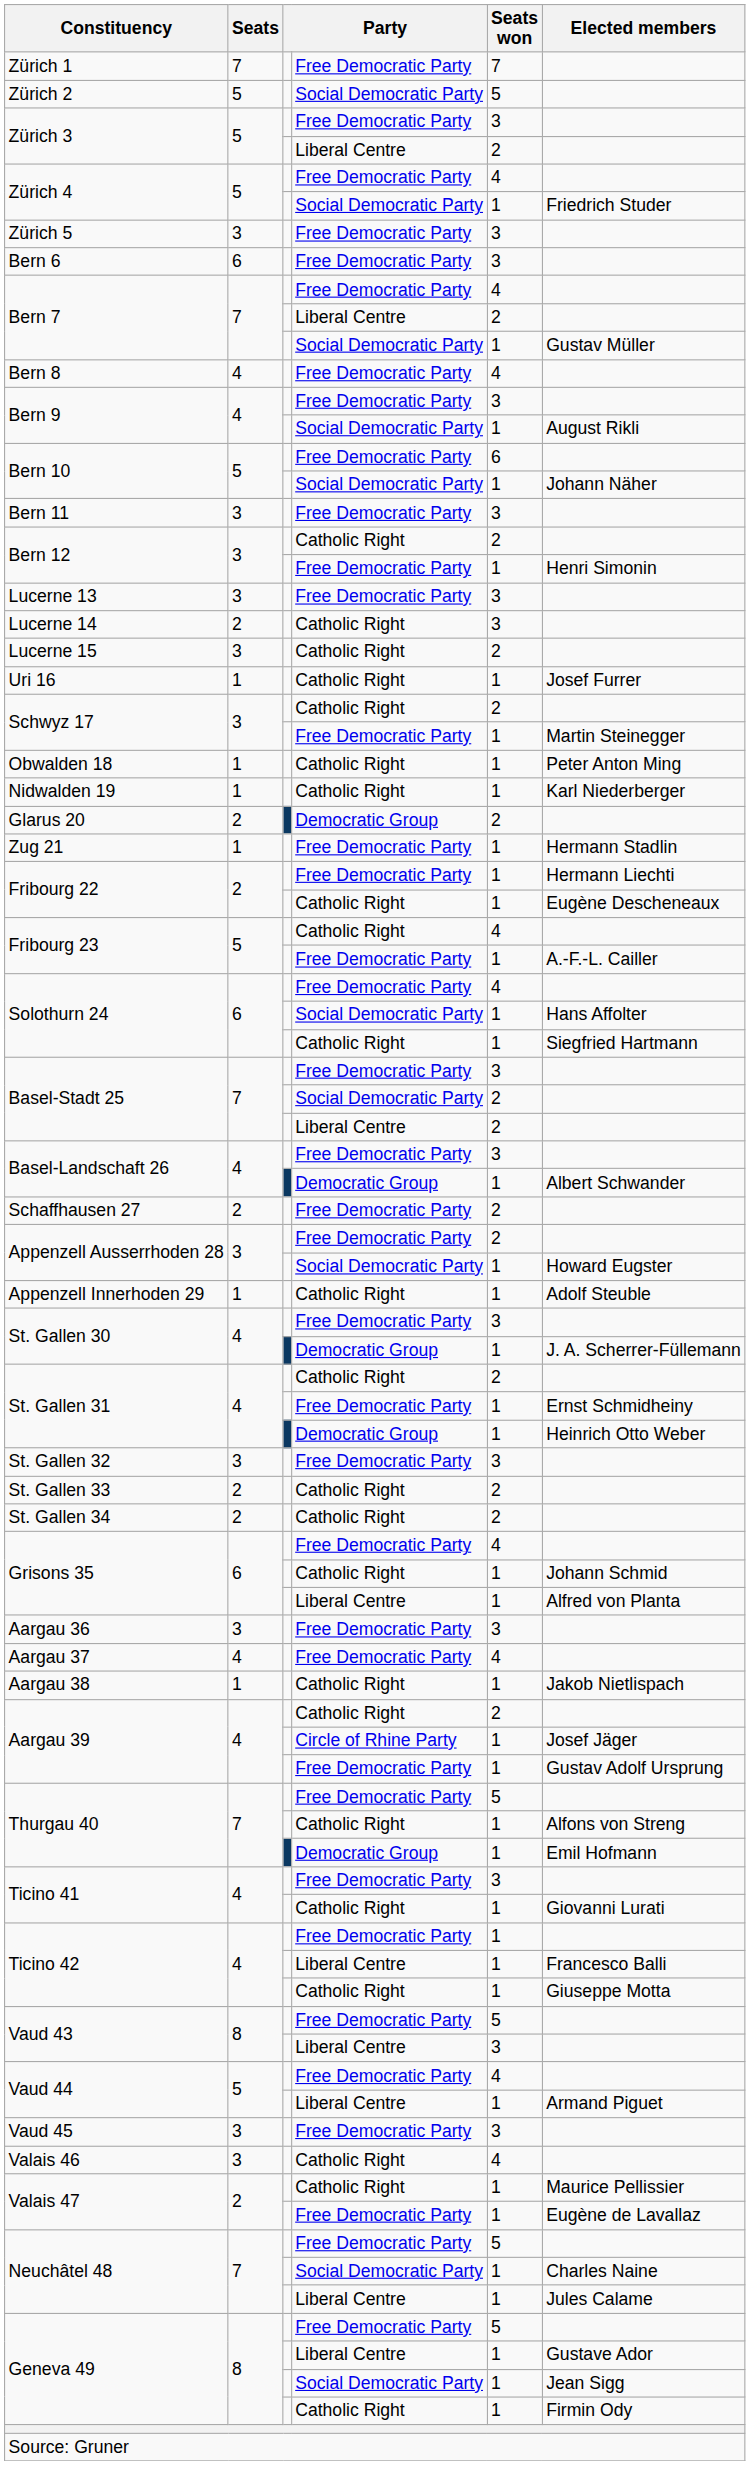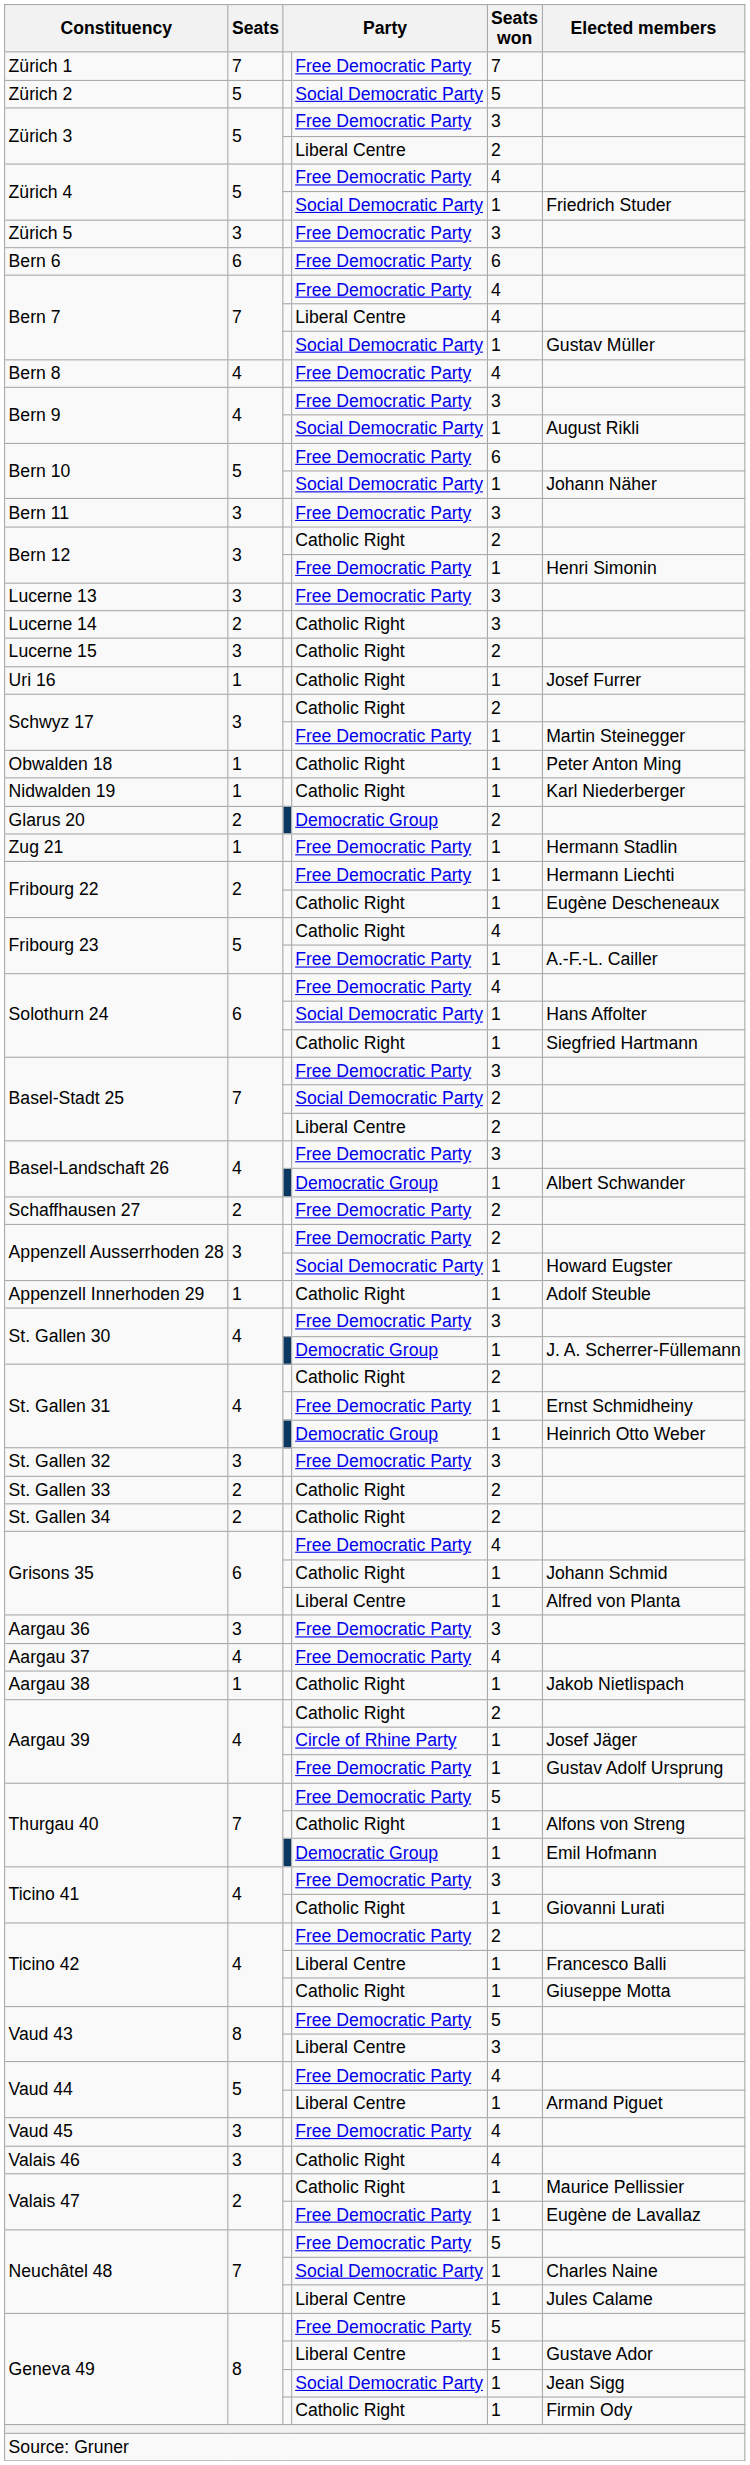(496, 261) 3 -> (496, 261) 6
(496, 317) 2 -> (496, 317) 4
(496, 1936) 1 -> (496, 1936) 2
(496, 2131) 3 -> (496, 2131) 4
